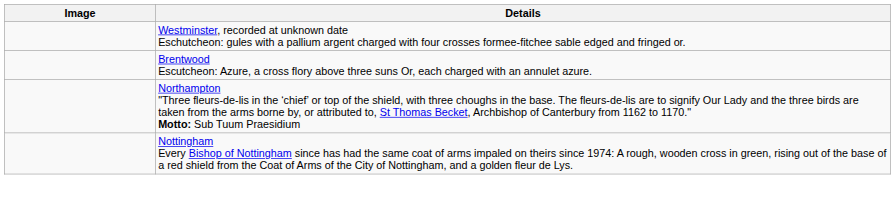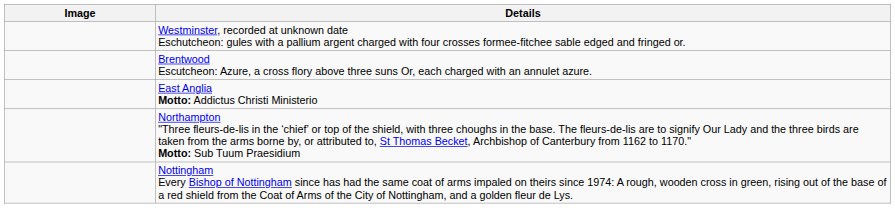+ row: (238, 95)
